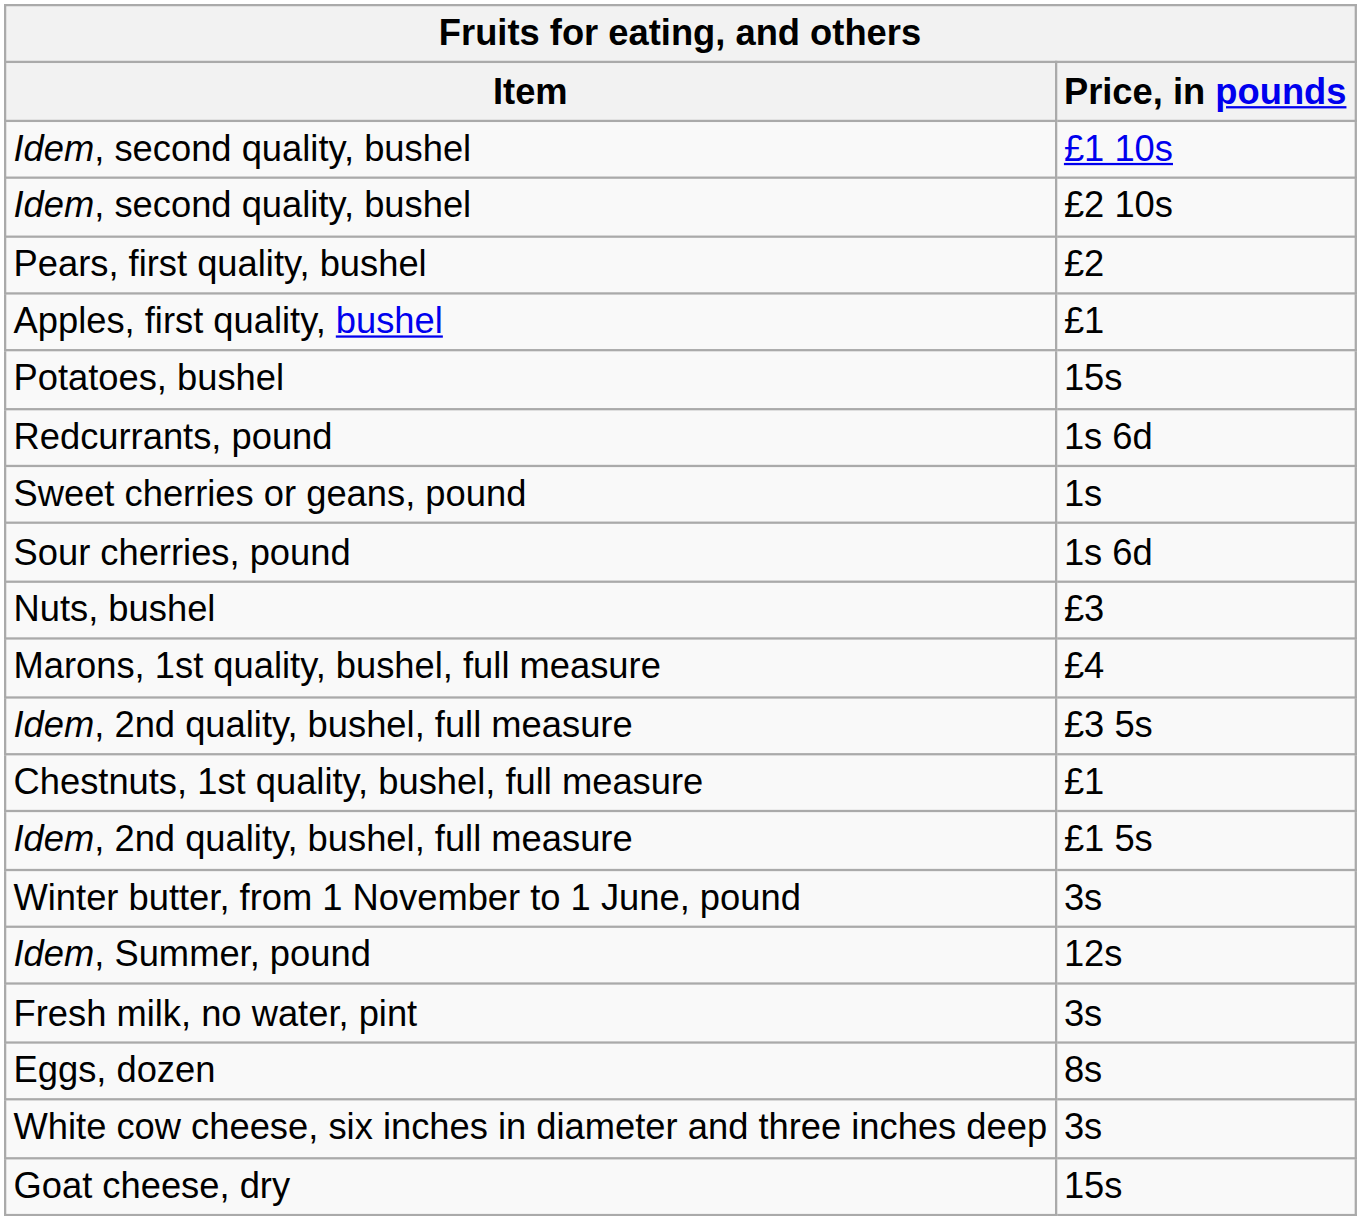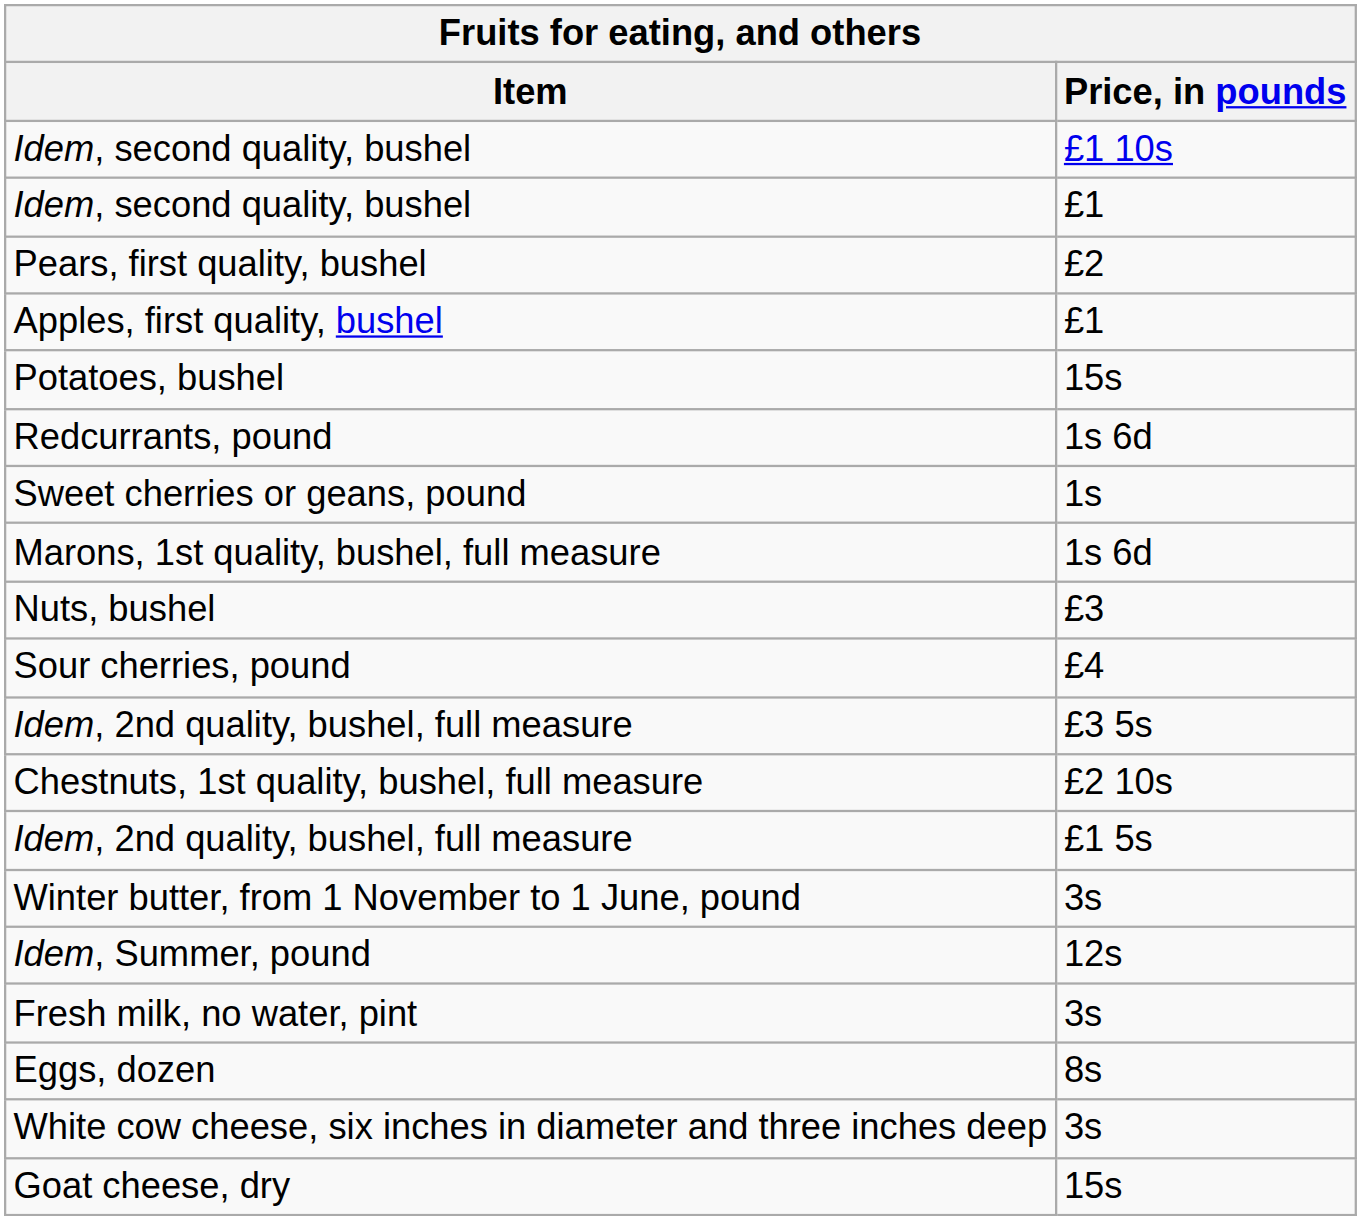(1118, 206) £2 10s -> (1084, 206) £1
(182, 551) Sour cherries, pound -> (337, 551) Marons, 1st quality, bushel, full measure
(337, 666) Marons, 1st quality, bushel, full measure -> (182, 666) Sour cherries, pound
(1084, 782) £1 -> (1118, 782) £2 10s
